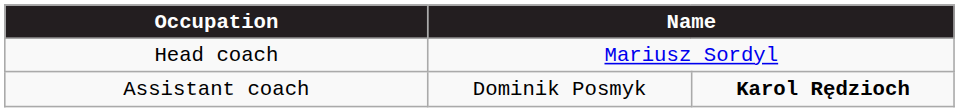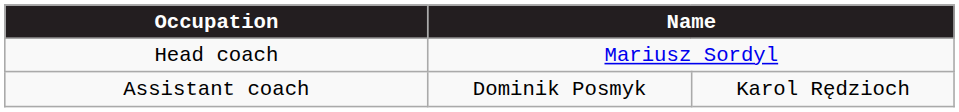(823, 89) bold -> (823, 89) normal
